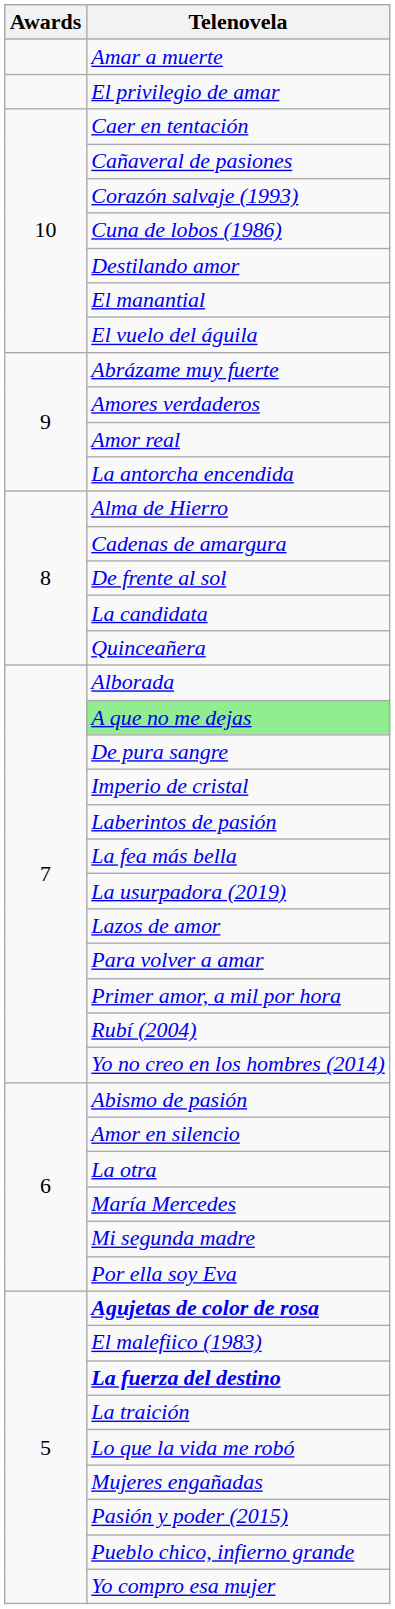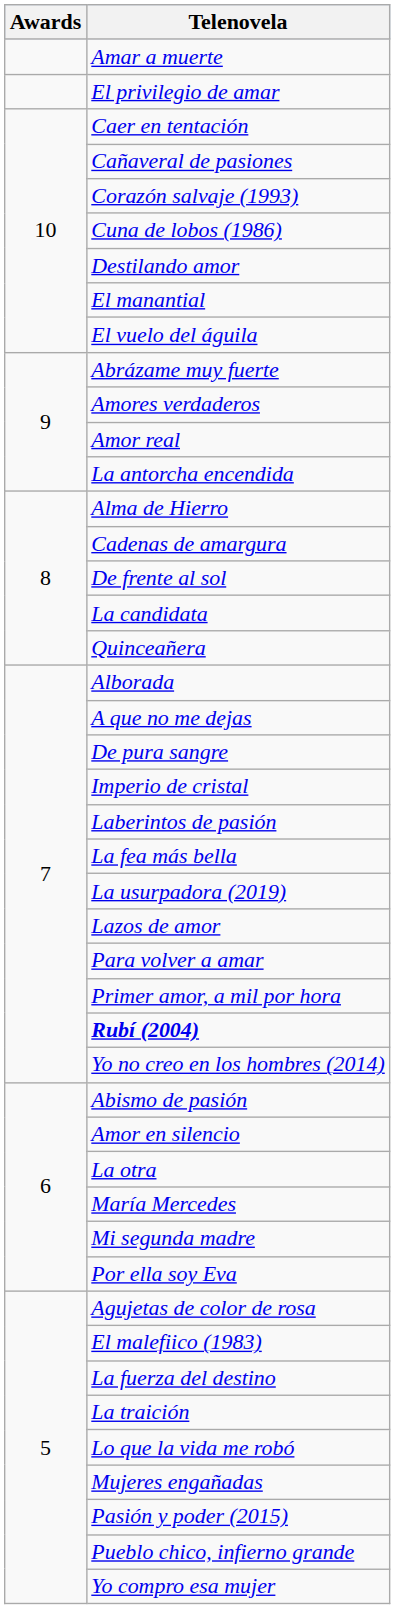(171, 717) lightgreen background -> (171, 717) no background
(144, 1030) normal -> (145, 1030) bold
(205, 1308) bold -> (204, 1308) normal
(186, 1377) bold -> (184, 1377) normal
